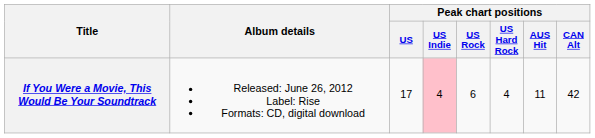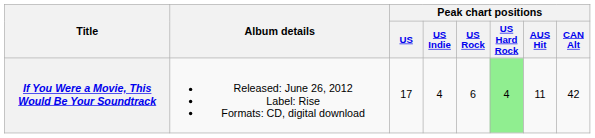(440, 95) pink background -> (440, 95) no background
(507, 95) no background -> (507, 95) lightgreen background
